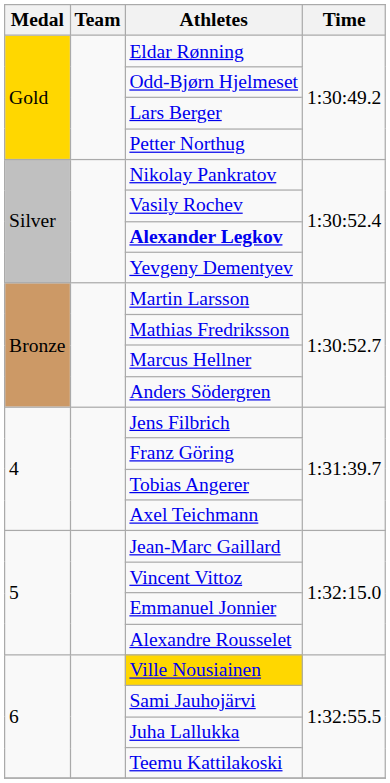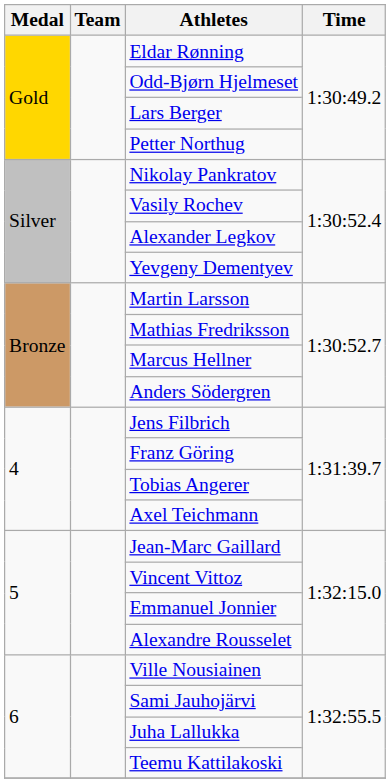(206, 236) bold -> (202, 236) normal
(195, 670) gold background -> (195, 670) no background
